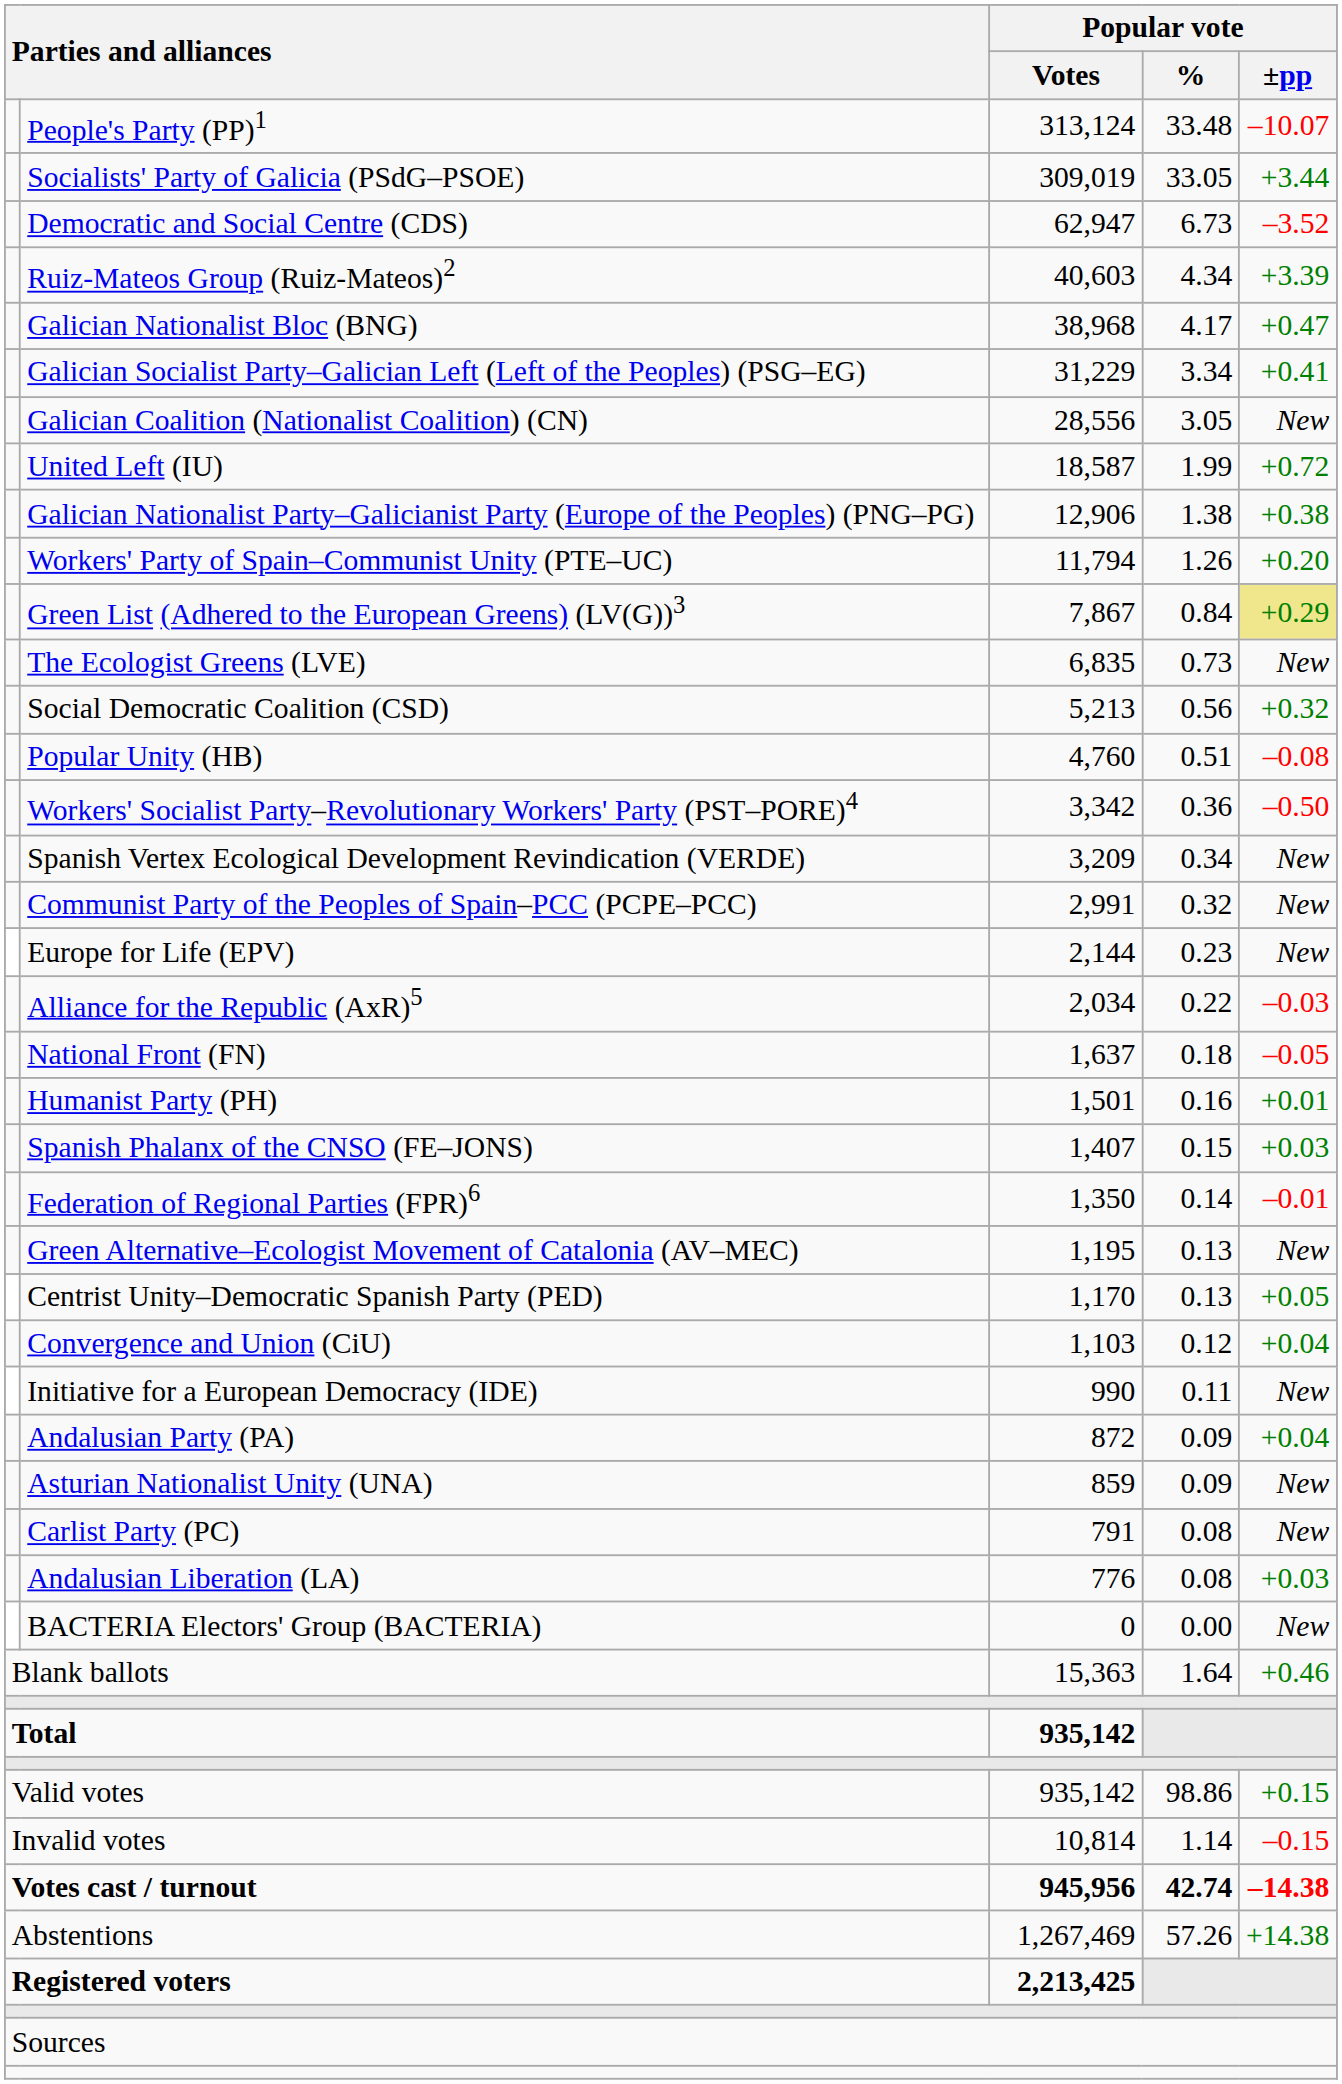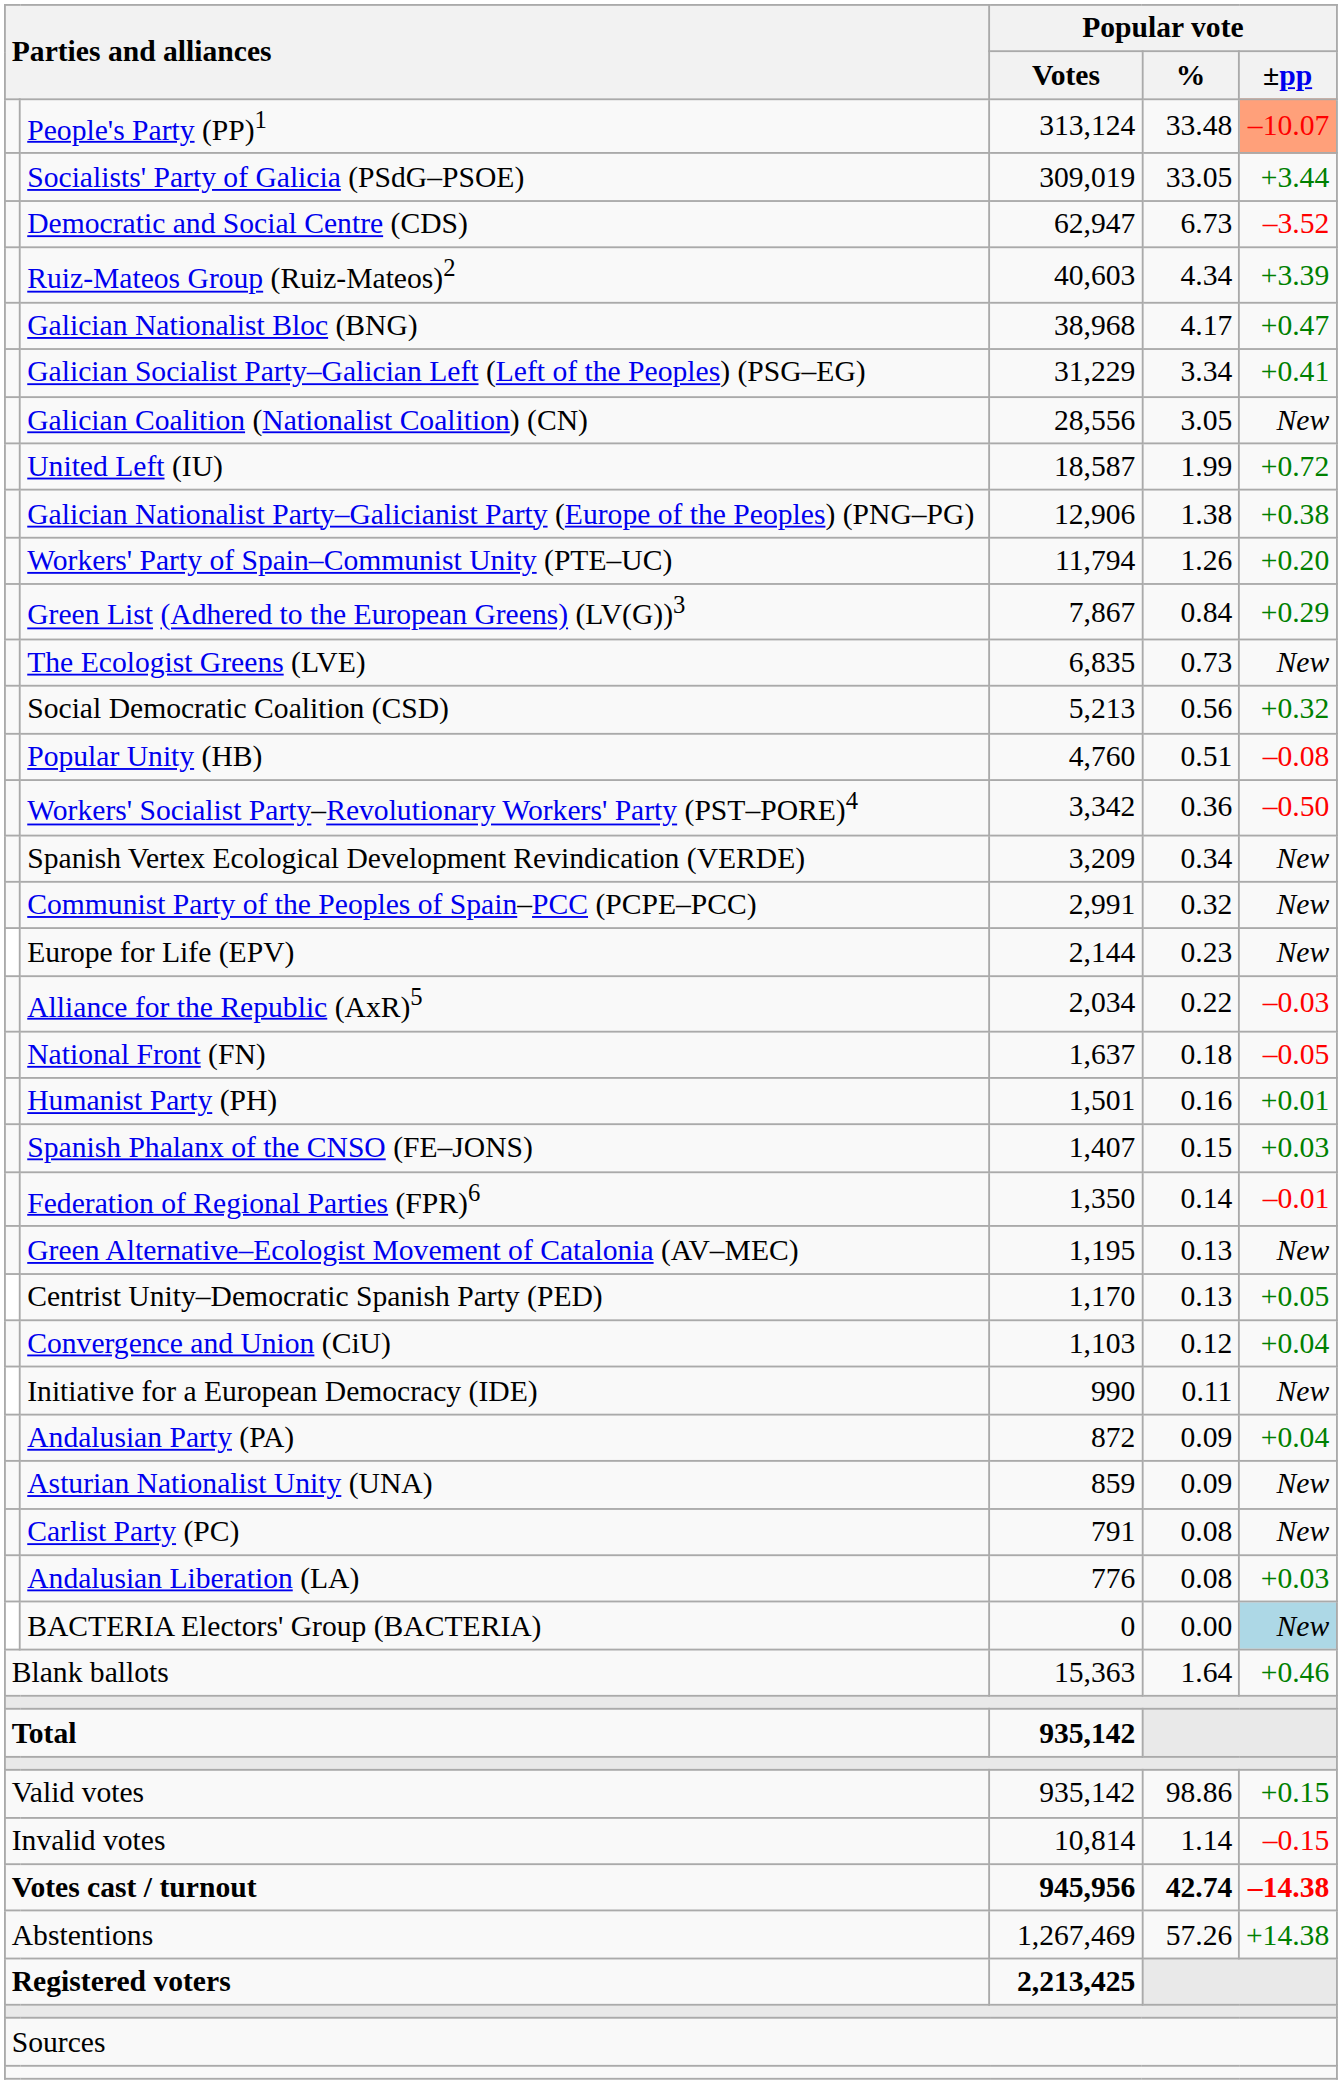(1289, 125) no background -> (1289, 125) lightsalmon background
(1295, 611) khaki background -> (1295, 611) no background
(1303, 1625) no background -> (1303, 1625) lightblue background
